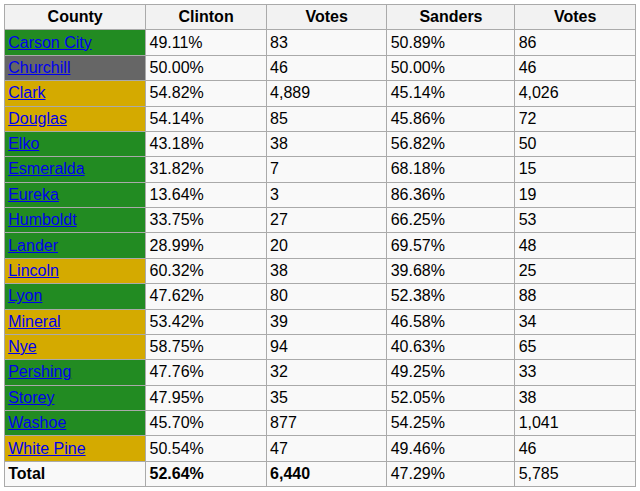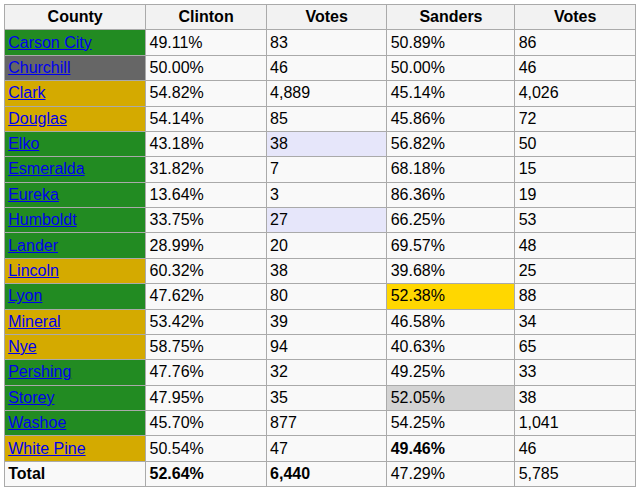(279, 144) no background -> (279, 144) lavender background
(279, 220) no background -> (279, 220) lavender background
(418, 296) no background -> (418, 296) gold background
(418, 397) no background -> (418, 397) lightgrey background
(418, 448) normal -> (418, 448) bold
